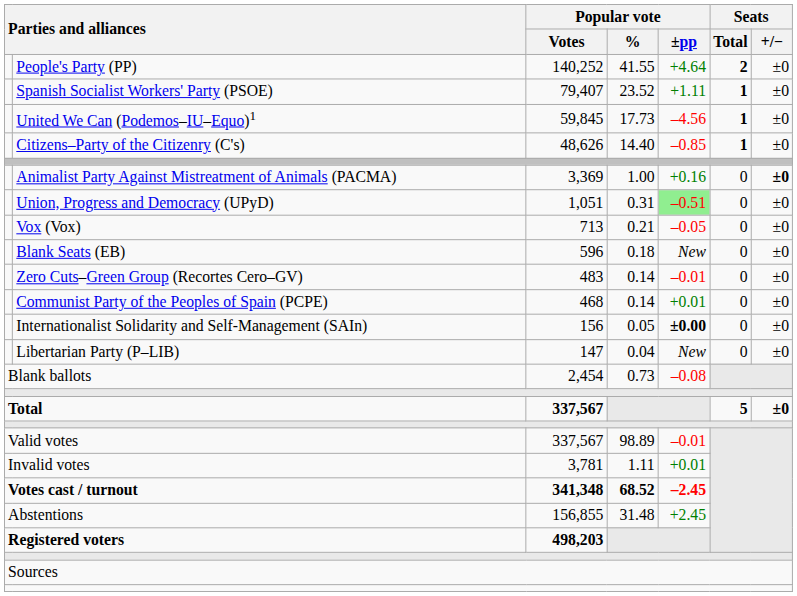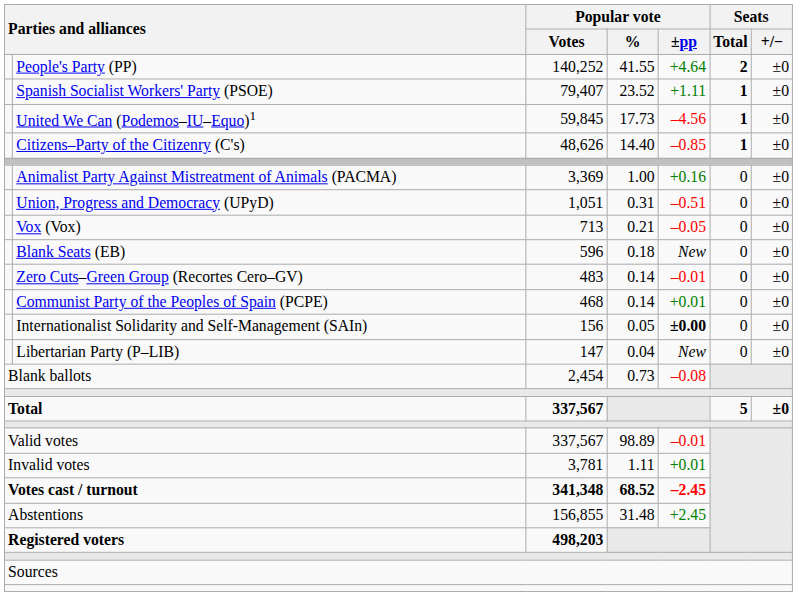(781, 177) bold -> (781, 177) normal
(688, 202) lightgreen background -> (688, 202) no background
